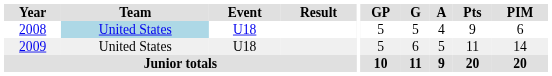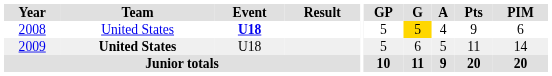(135, 29) lightblue background -> (138, 29) no background
(245, 29) normal -> (250, 29) bold
(415, 29) no background -> (418, 29) gold background
(135, 46) normal -> (138, 46) bold
